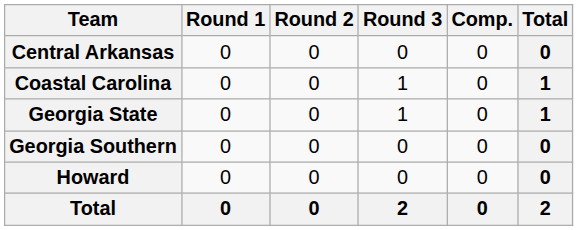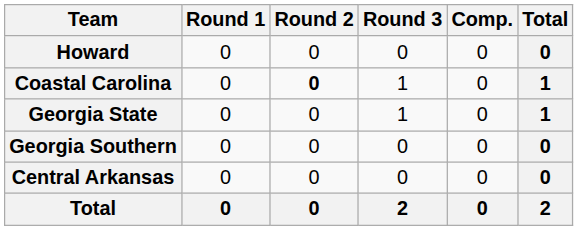rows swapped: (93, 51) <-> (93, 177)
(314, 83) normal -> (314, 83) bold
